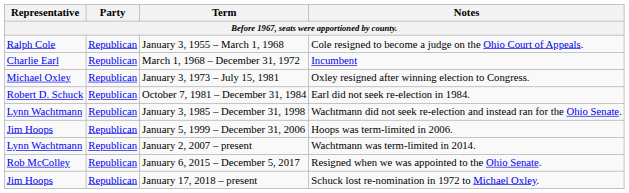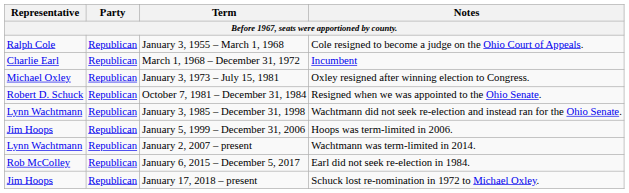(391, 95) Earl did not seek re-election in 1984. -> (426, 95) Resigned when we was appointed to the Ohio Senate.
(426, 163) Resigned when we was appointed to the Ohio Senate. -> (391, 163) Earl did not seek re-election in 1984.
